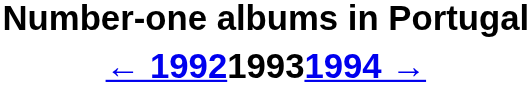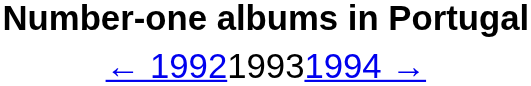(266, 66) bold -> (266, 66) normal
